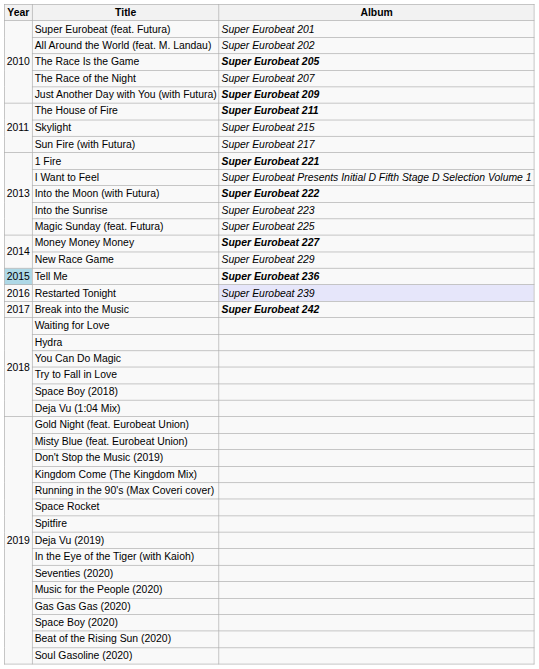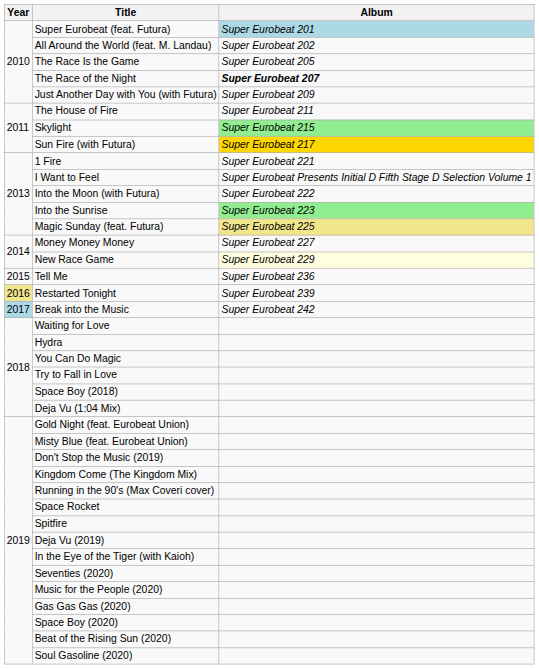(268, 29) no background -> (268, 29) lightblue background
(270, 62) bold -> (268, 62) normal
(268, 78) normal -> (270, 78) bold
(270, 95) bold -> (268, 95) normal
(270, 111) bold -> (268, 111) normal
(268, 128) no background -> (268, 128) lightgreen background
(268, 144) no background -> (268, 144) gold background
(270, 161) bold -> (268, 161) normal
(270, 194) bold -> (268, 194) normal
(268, 210) no background -> (268, 210) lightgreen background
(268, 227) no background -> (268, 227) khaki background
(270, 243) bold -> (268, 243) normal
(268, 260) no background -> (268, 260) lightyellow background
(18, 276) lightblue background -> (18, 276) no background
(270, 276) bold -> (268, 276) normal
(18, 293) no background -> (18, 293) khaki background
(268, 293) lavender background -> (268, 293) no background
(18, 309) no background -> (18, 309) lightblue background
(270, 309) bold -> (268, 309) normal
